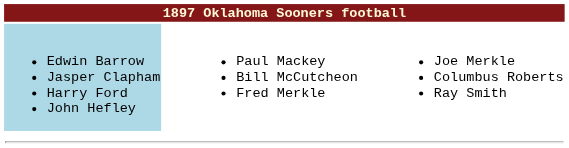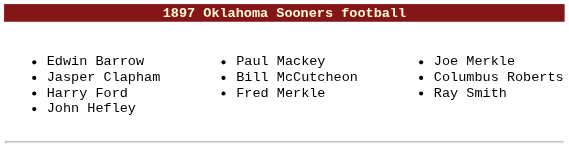(83, 85) lightblue background -> (83, 85) no background
